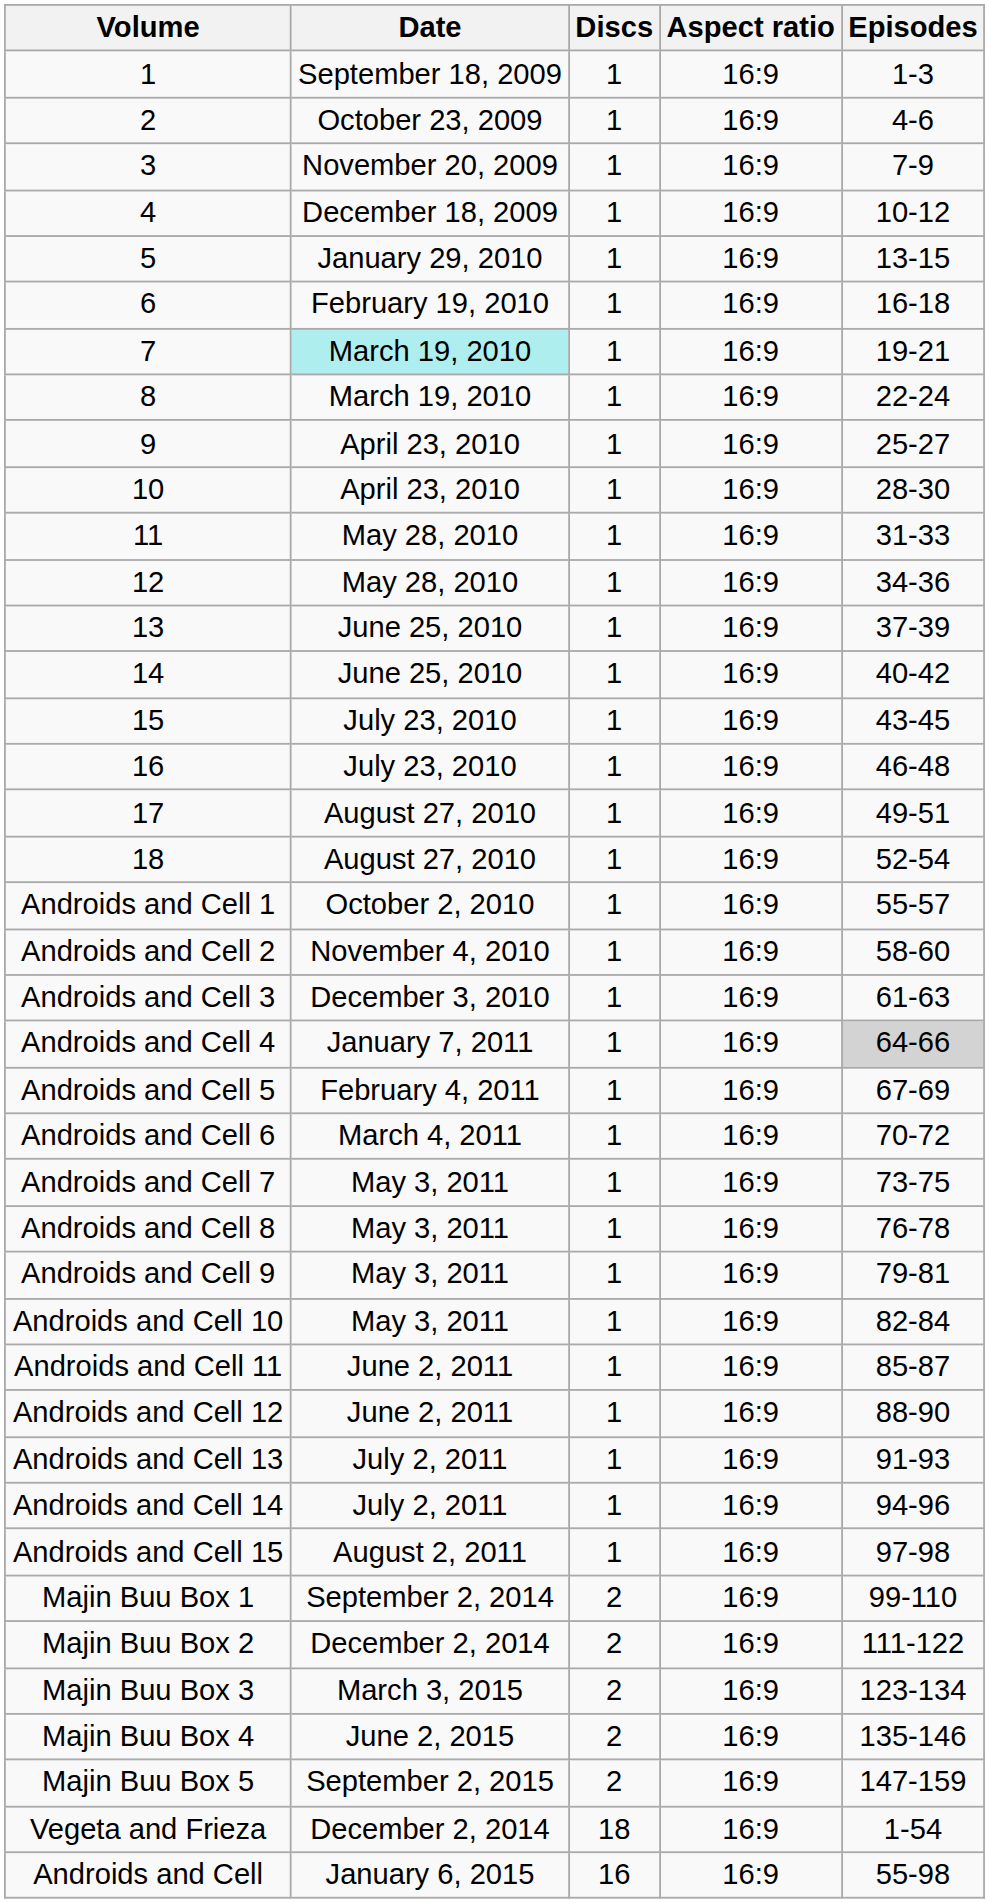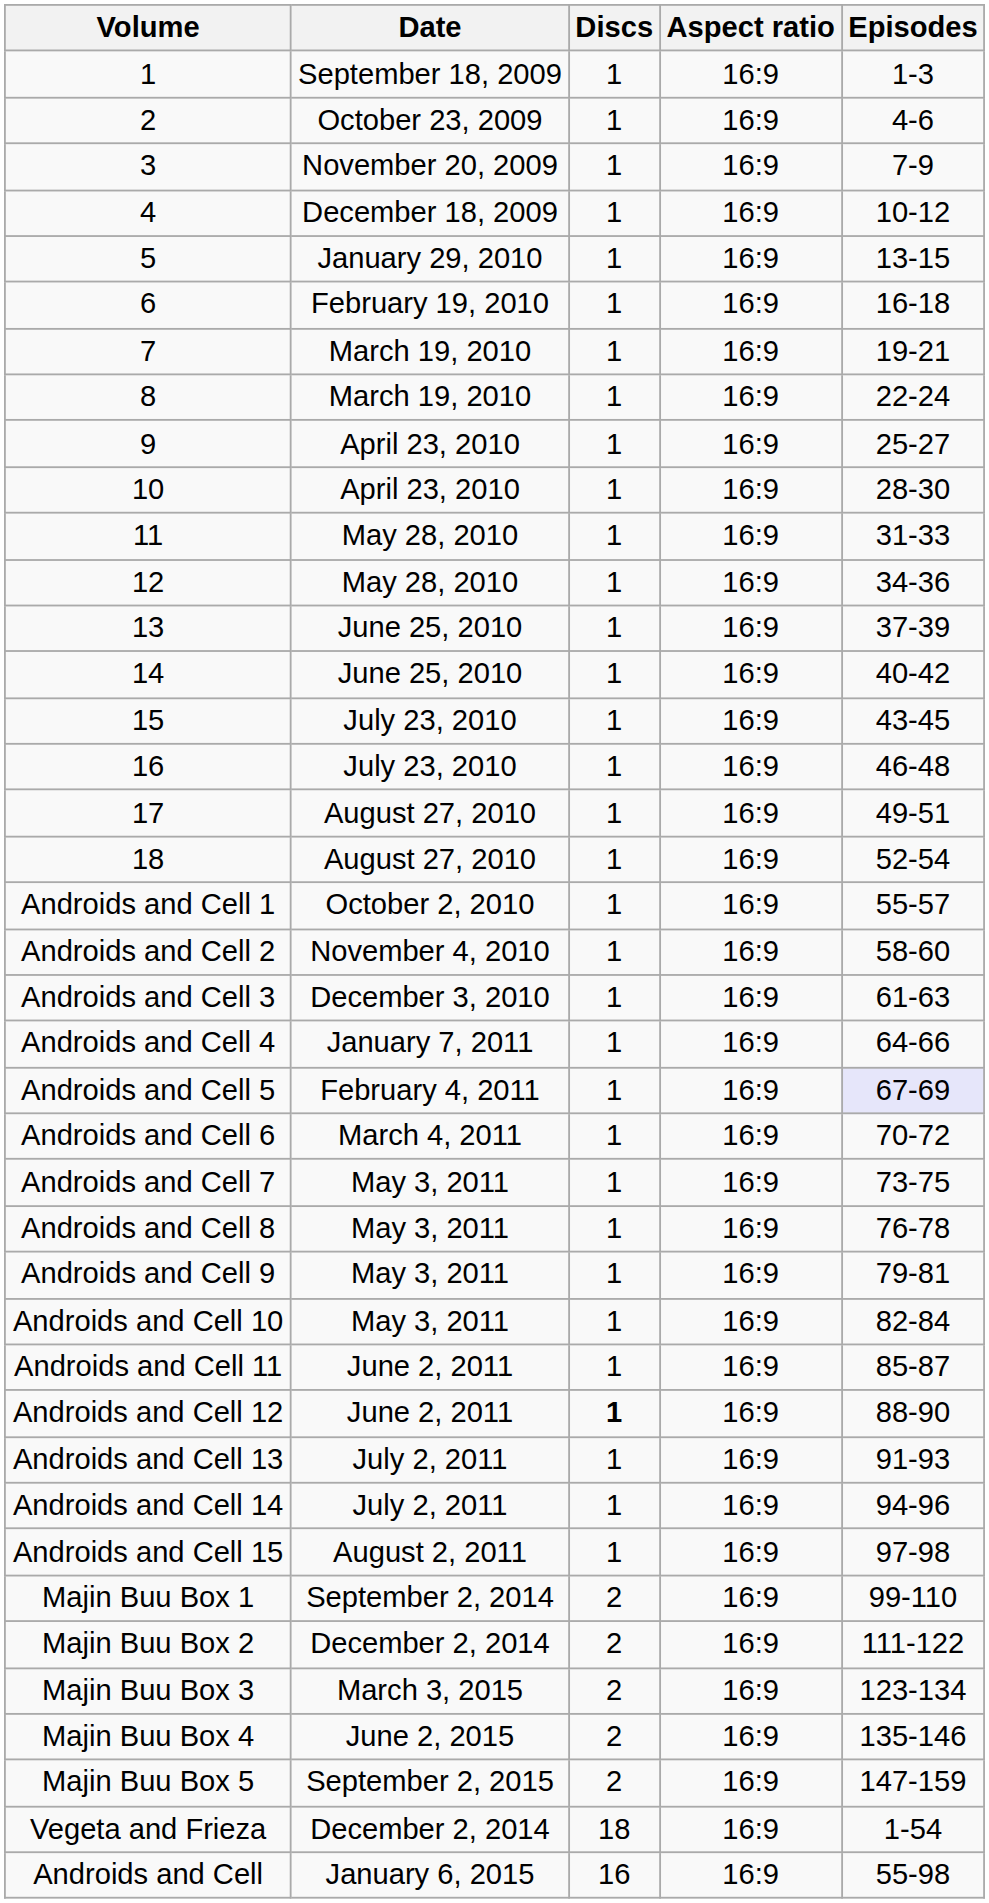(430, 350) paleturquoise background -> (430, 350) no background
(913, 1043) lightgrey background -> (913, 1043) no background
(913, 1089) no background -> (913, 1089) lavender background
(614, 1413) normal -> (614, 1413) bold
